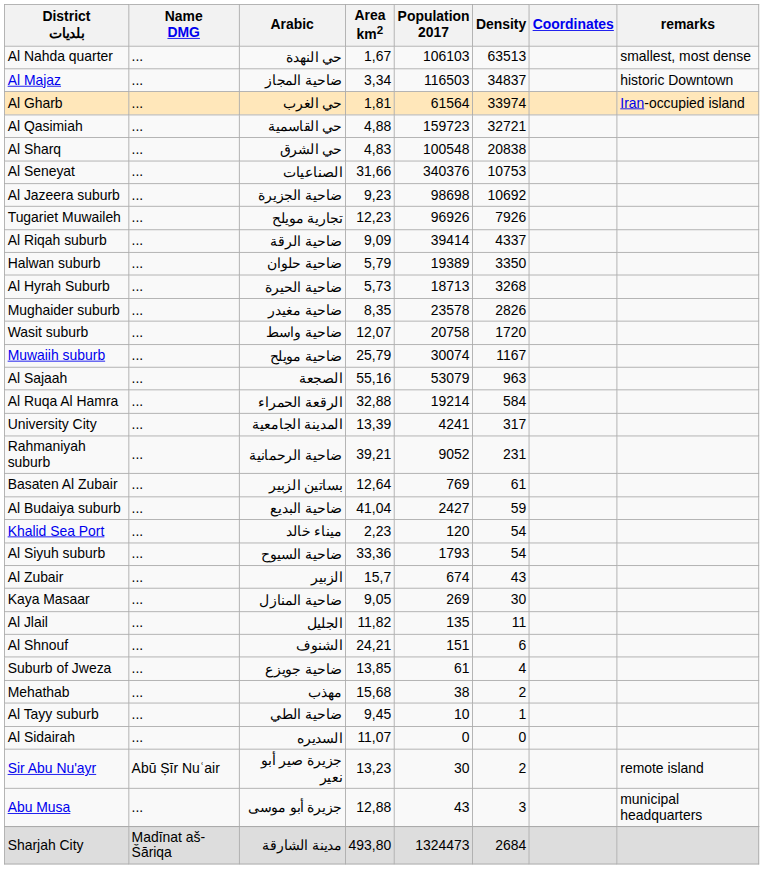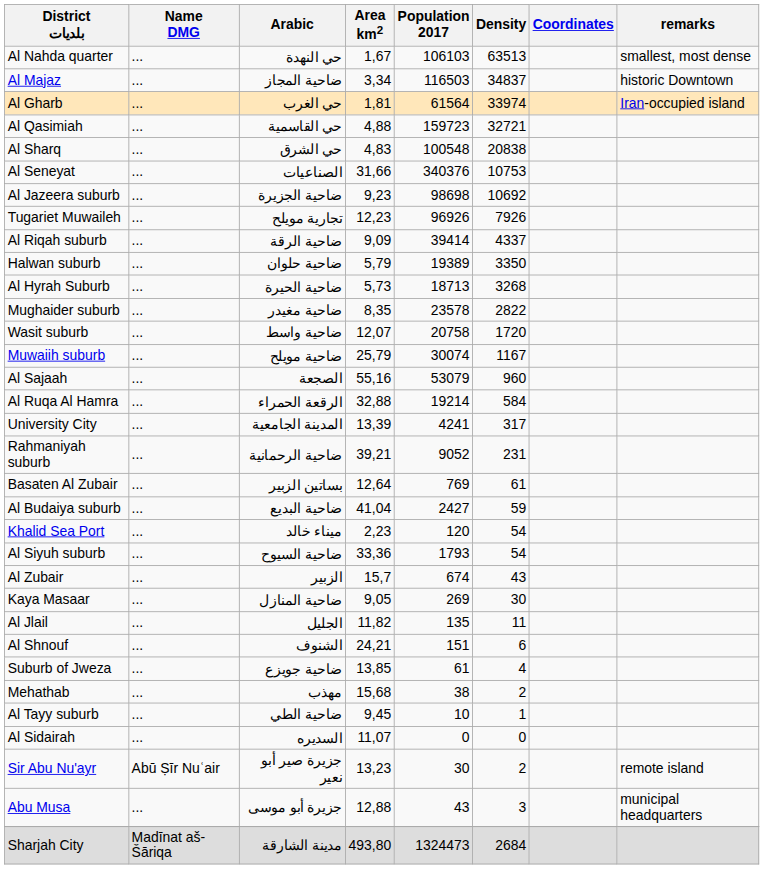(511, 309) 2826 -> (511, 309) 2822
(515, 378) 963 -> (515, 378) 960
